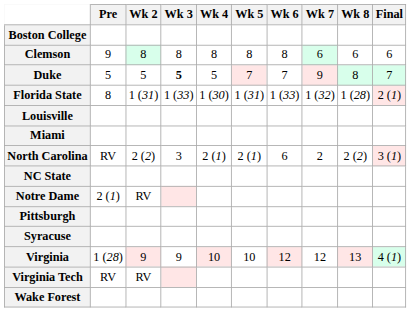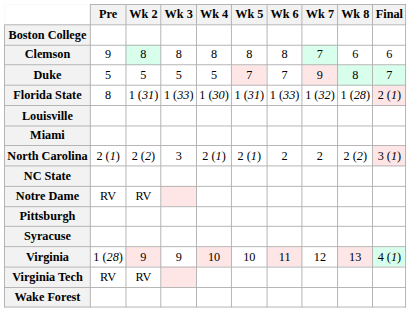(320, 55) 6 -> (320, 55) 7
(179, 75) bold -> (179, 75) normal
(108, 156) RV -> (108, 156) 2 (1)
(285, 156) 6 -> (285, 156) 2
(108, 196) 2 (1) -> (108, 196) RV
(285, 257) 12 -> (285, 257) 11
